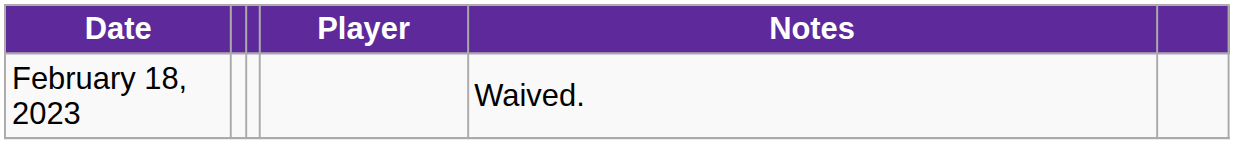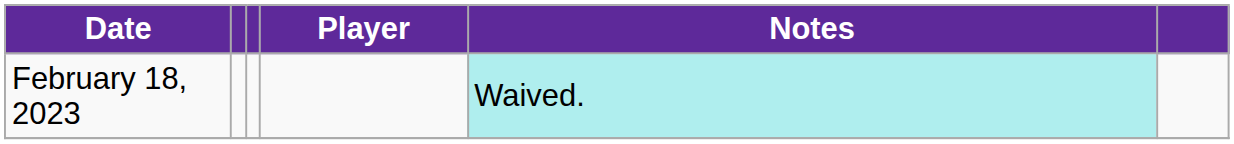(530, 95) no background -> (530, 95) paleturquoise background
